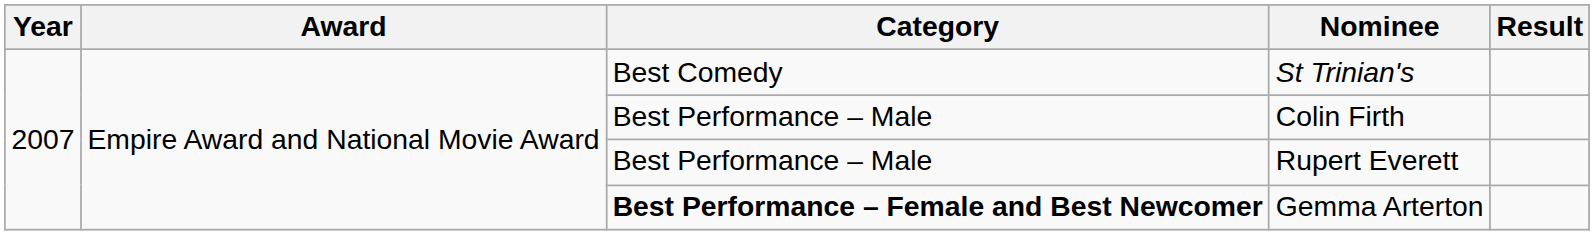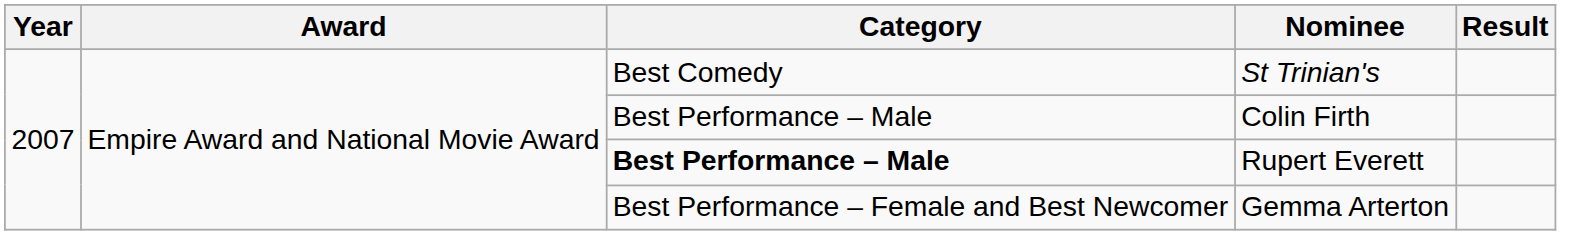(772, 161) normal -> (781, 161) bold
(938, 206) bold -> (920, 206) normal
